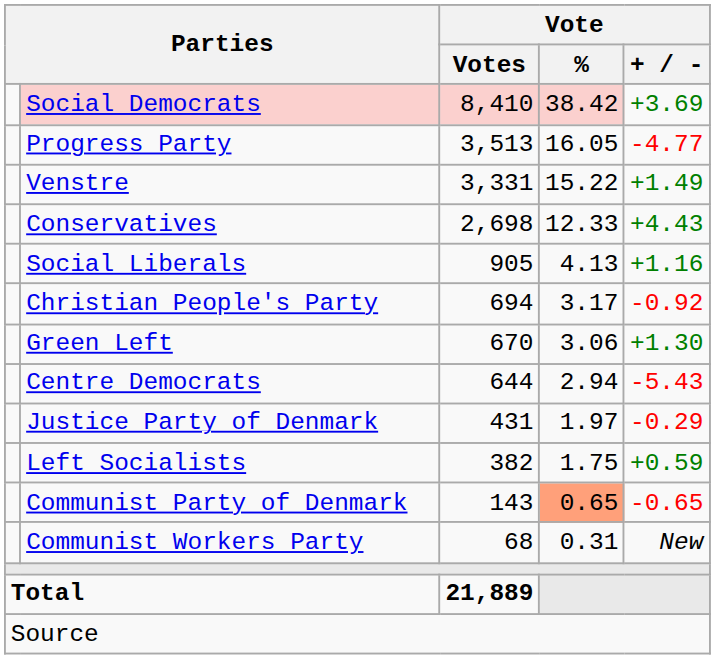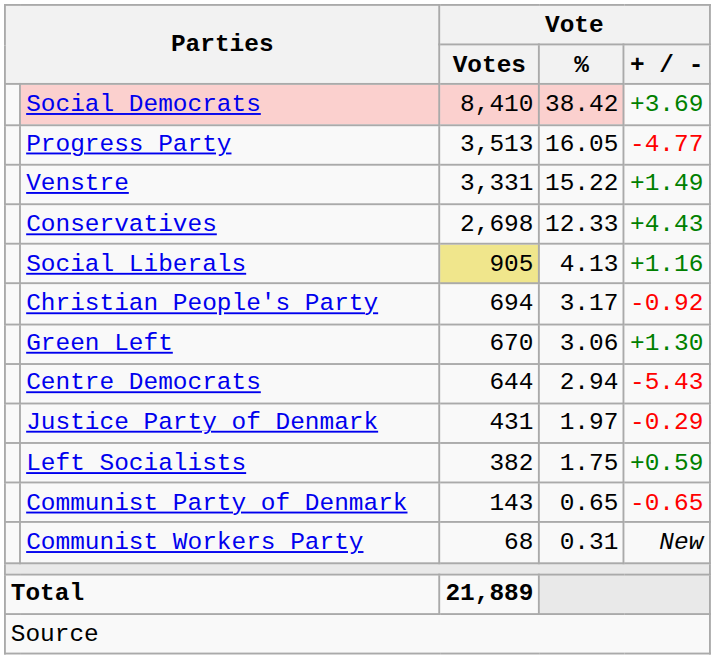(511, 264) no background -> (511, 264) khaki background
(589, 503) lightsalmon background -> (589, 503) no background
